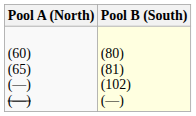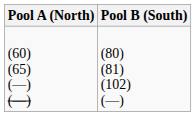(116, 76) lightyellow background -> (116, 76) no background
